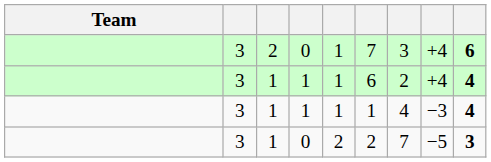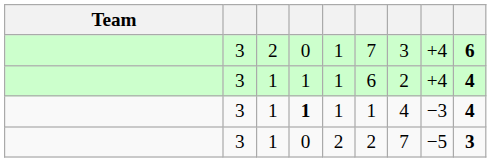(306, 111) normal -> (306, 111) bold
